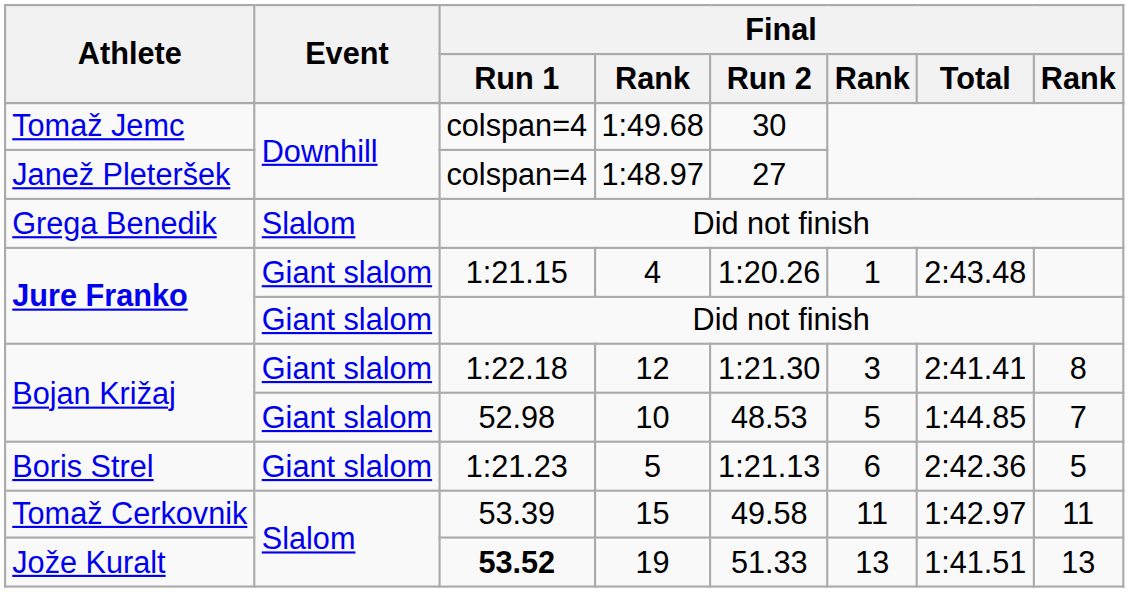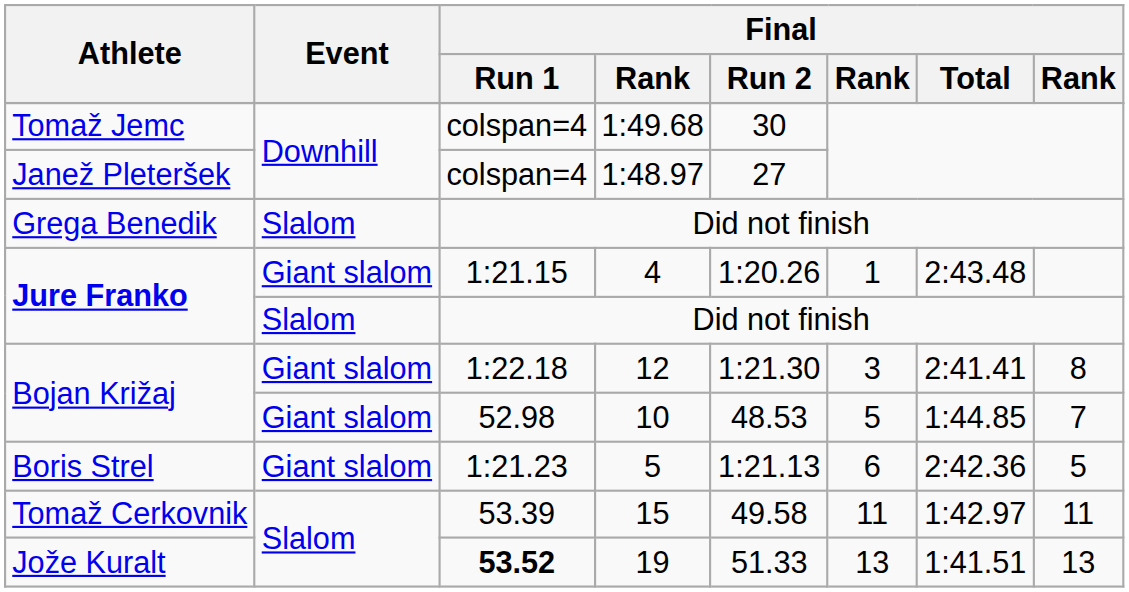(347, 320) Giant slalom -> (309, 320) Slalom
